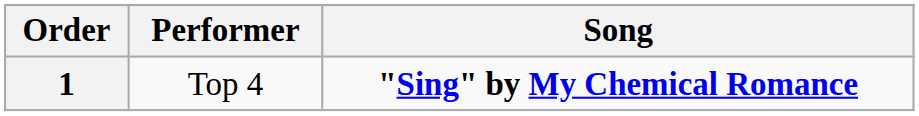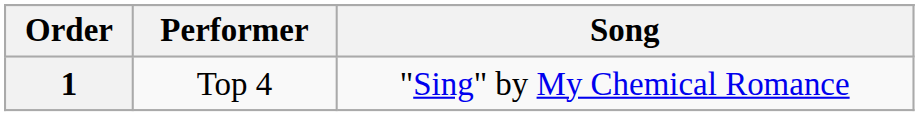(618, 82) bold -> (625, 82) normal
